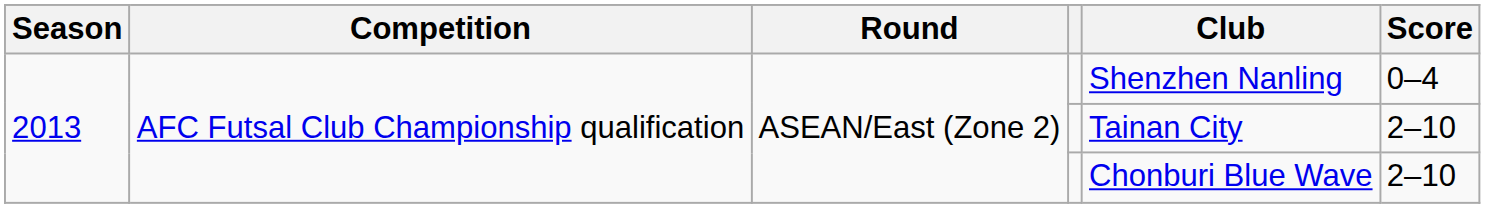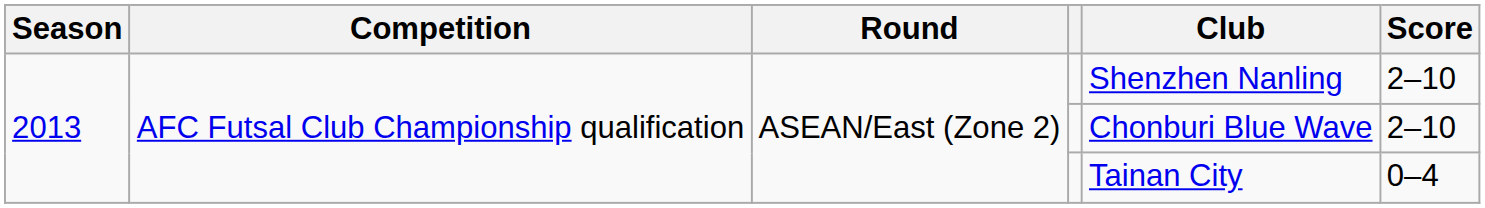(1413, 78) 0–4 -> (1421, 78) 2–10
(1166, 127) Tainan City -> (1231, 127) Chonburi Blue Wave
(1231, 176) Chonburi Blue Wave -> (1166, 176) Tainan City
(1421, 176) 2–10 -> (1413, 176) 0–4
